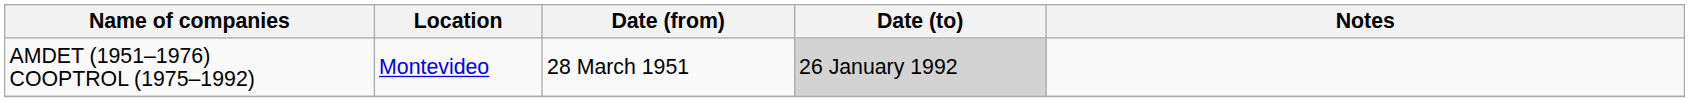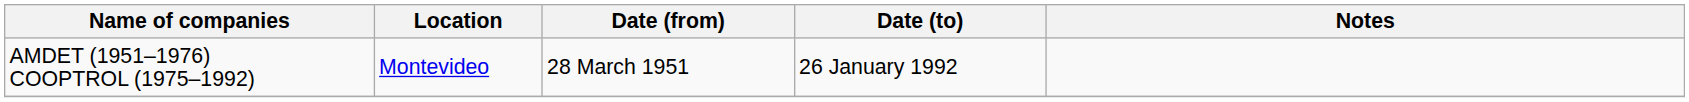(878, 67) lightgrey background -> (878, 67) no background
